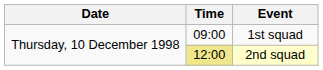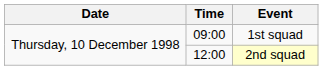(209, 55) khaki background -> (209, 55) no background
